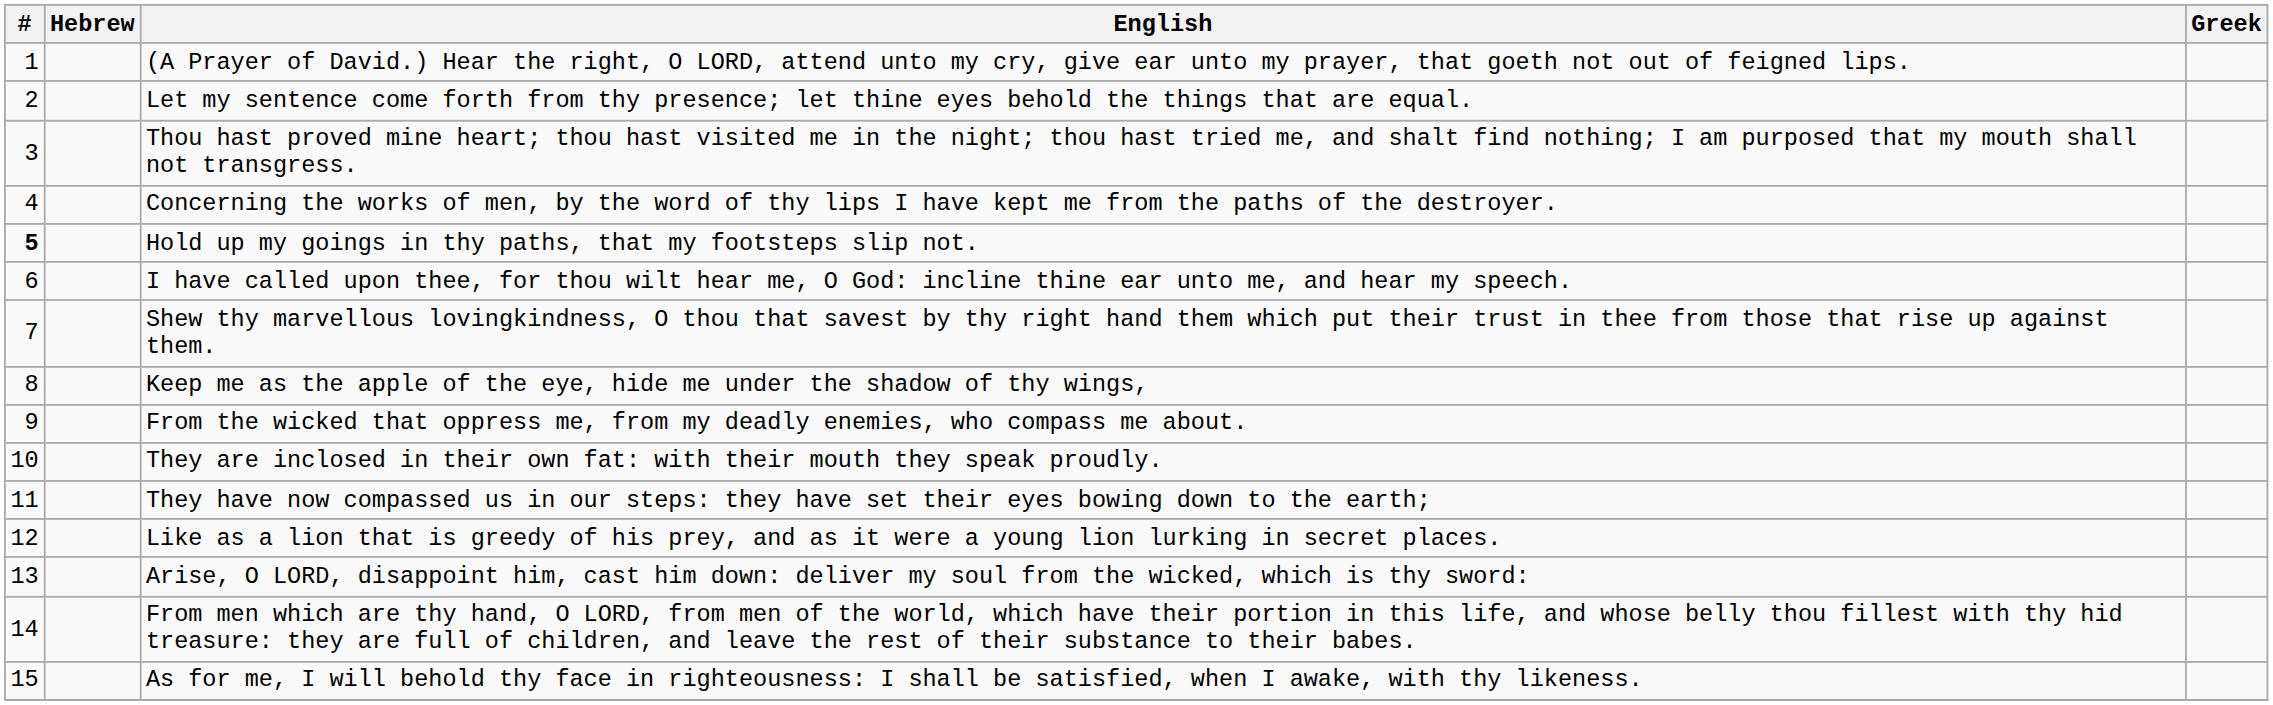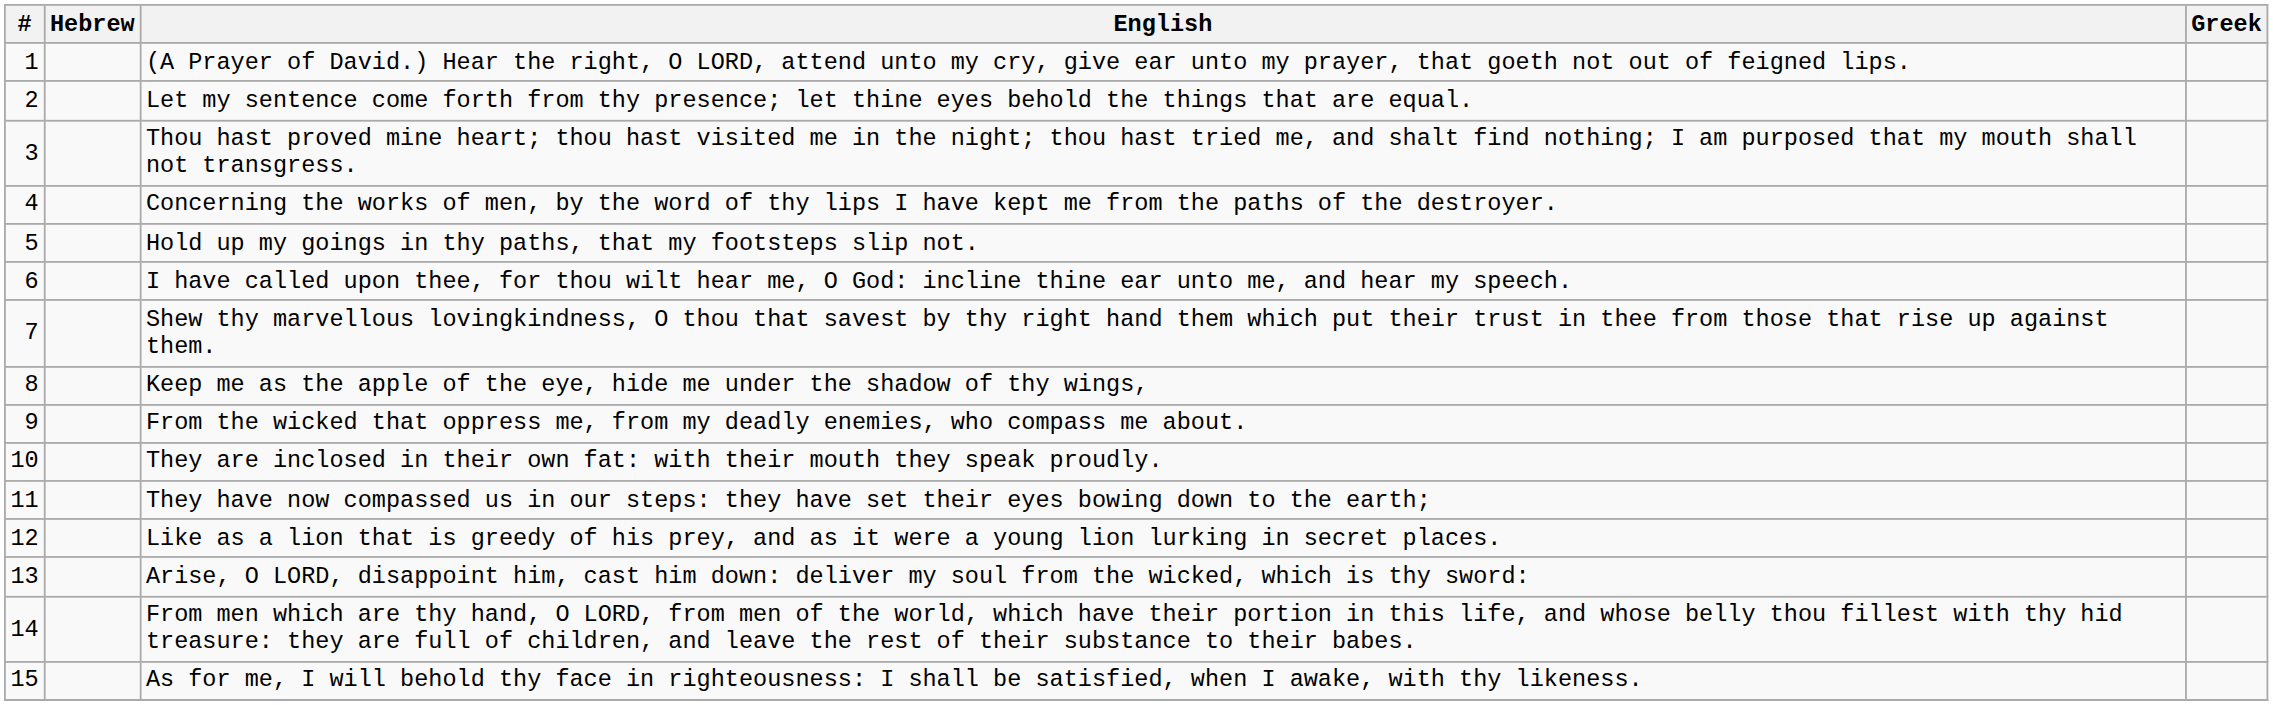(32, 243) bold -> (32, 243) normal
